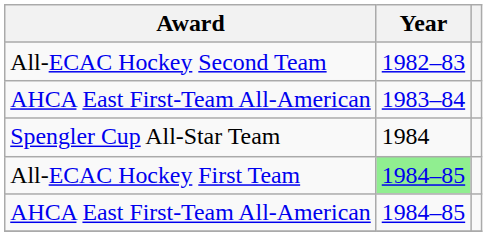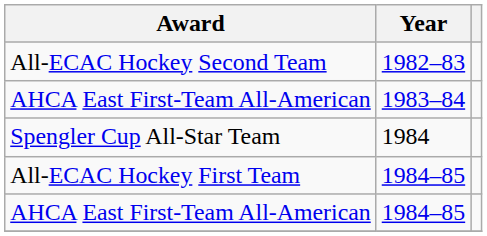(423, 174) lightgreen background -> (423, 174) no background
